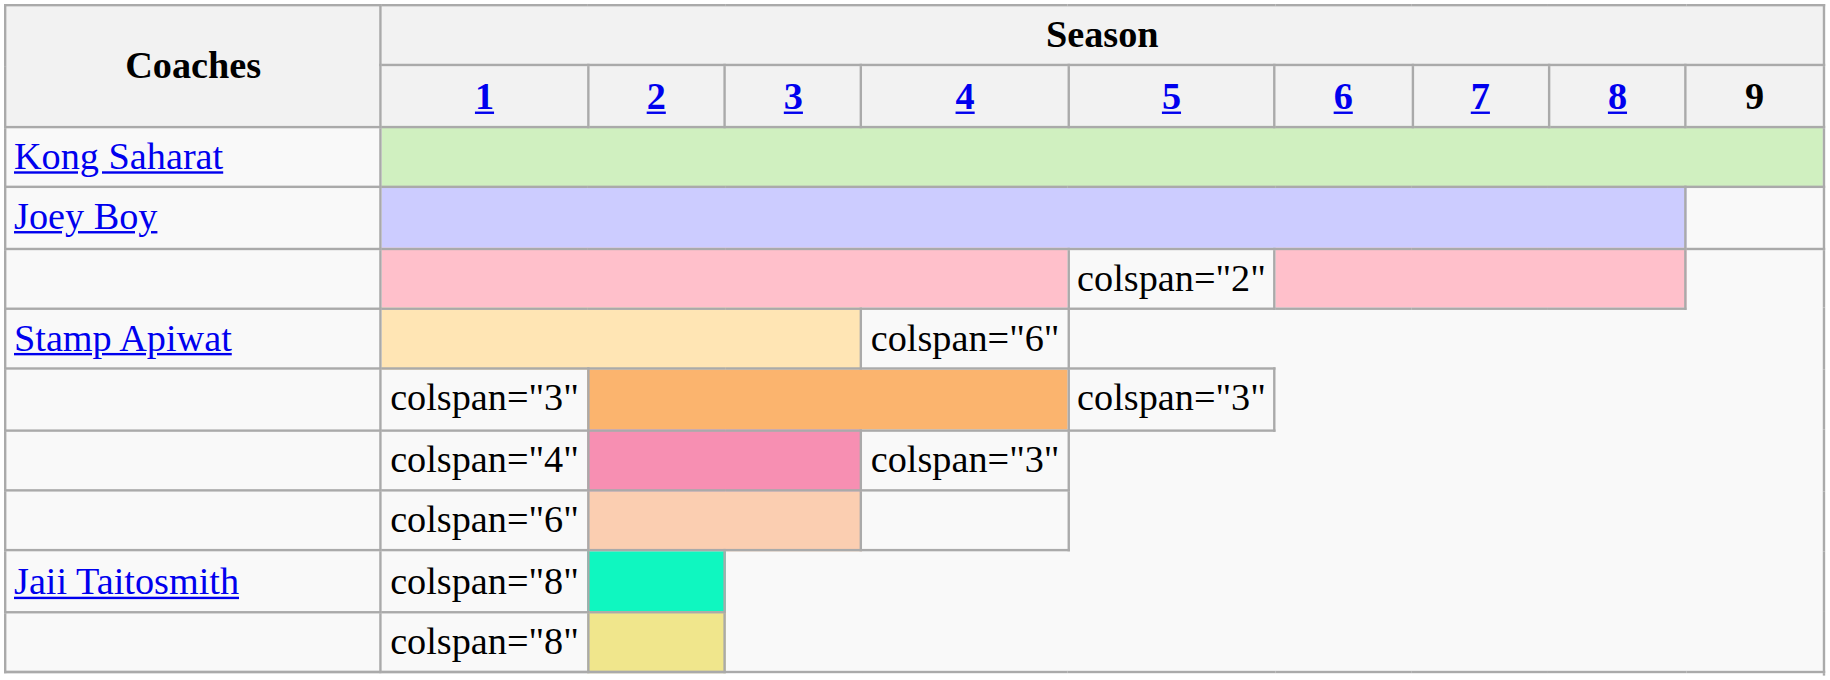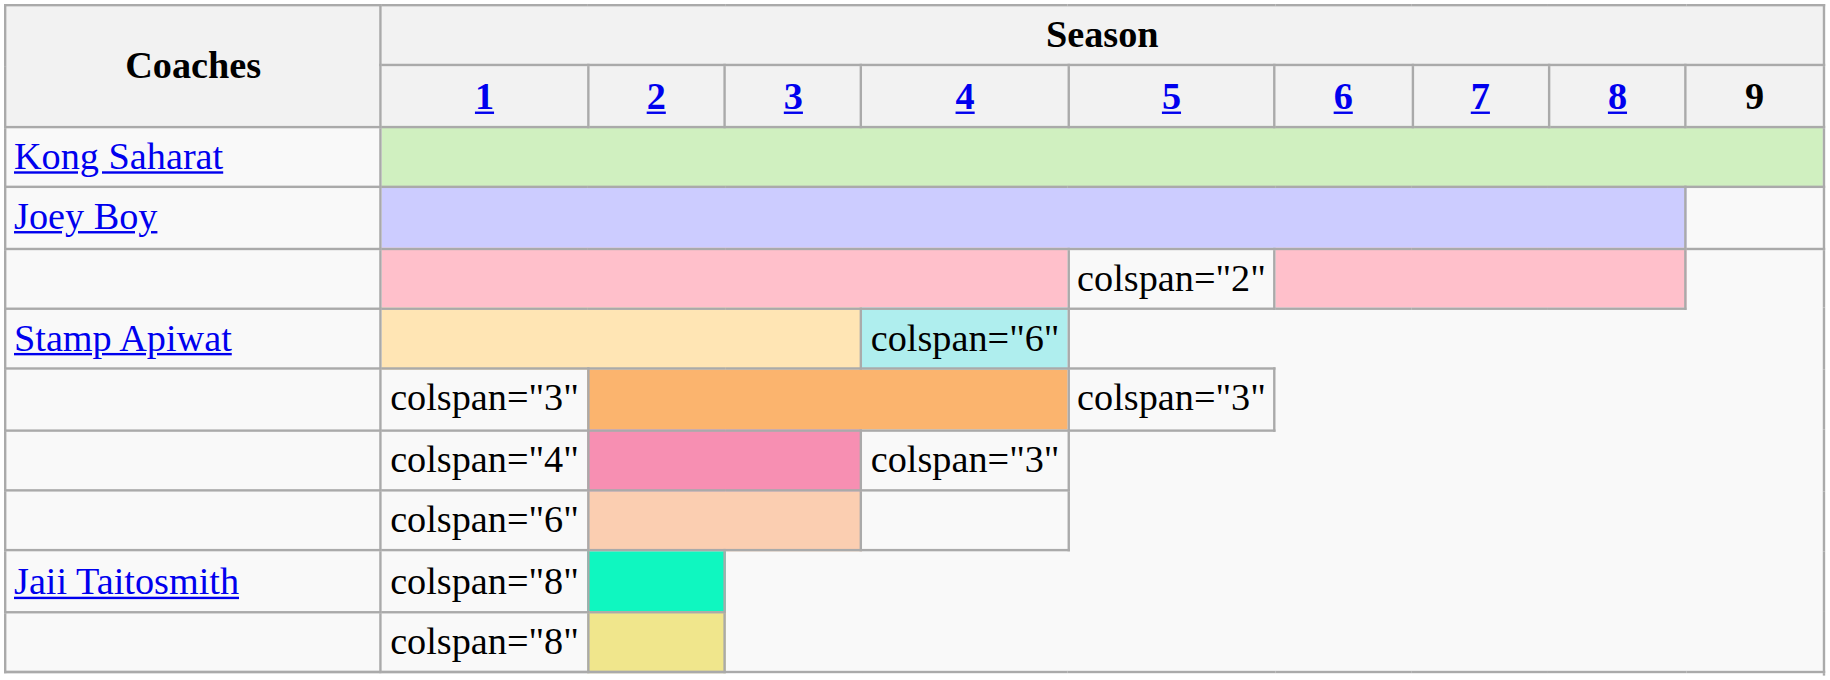(965, 338) no background -> (965, 338) paleturquoise background
